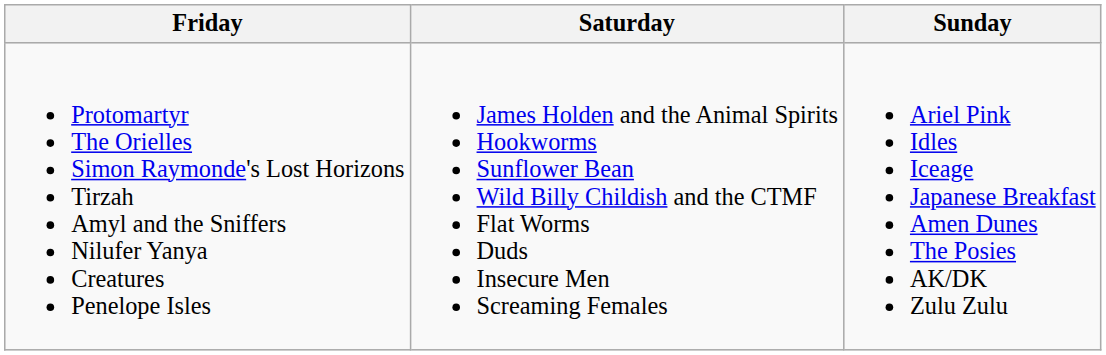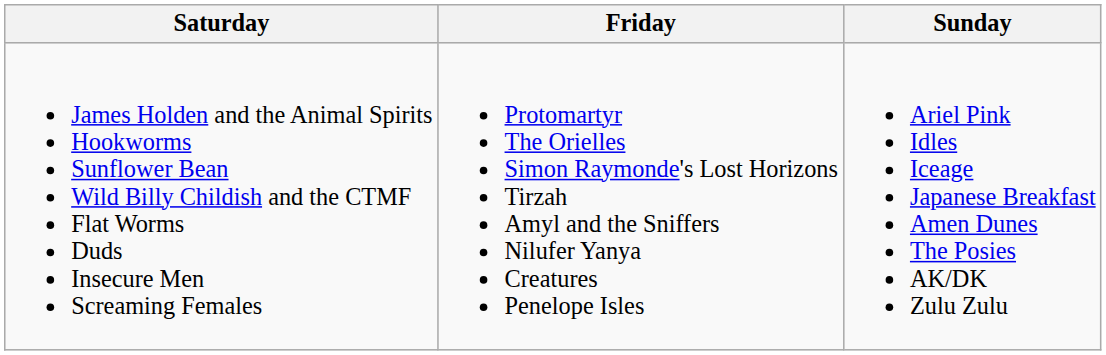columns swapped: (207, 23) <-> (627, 23)
